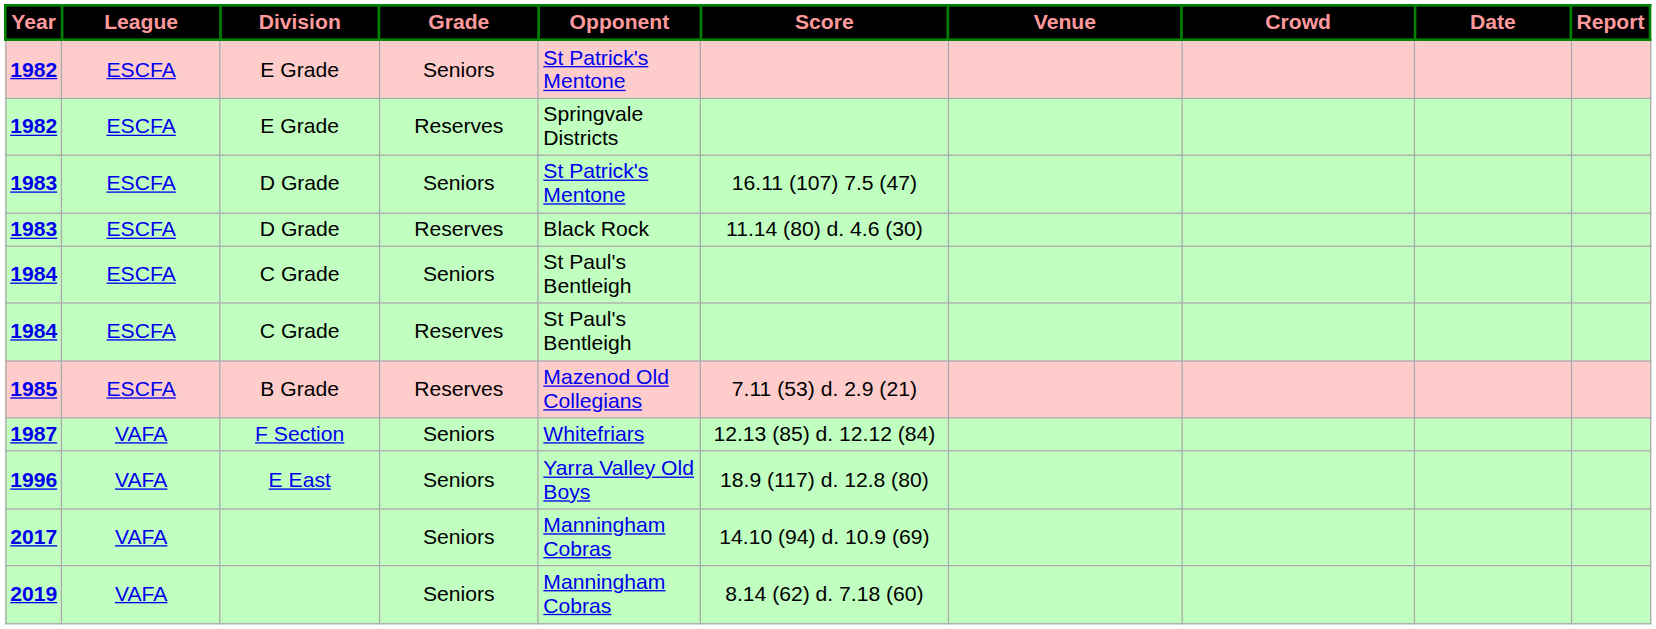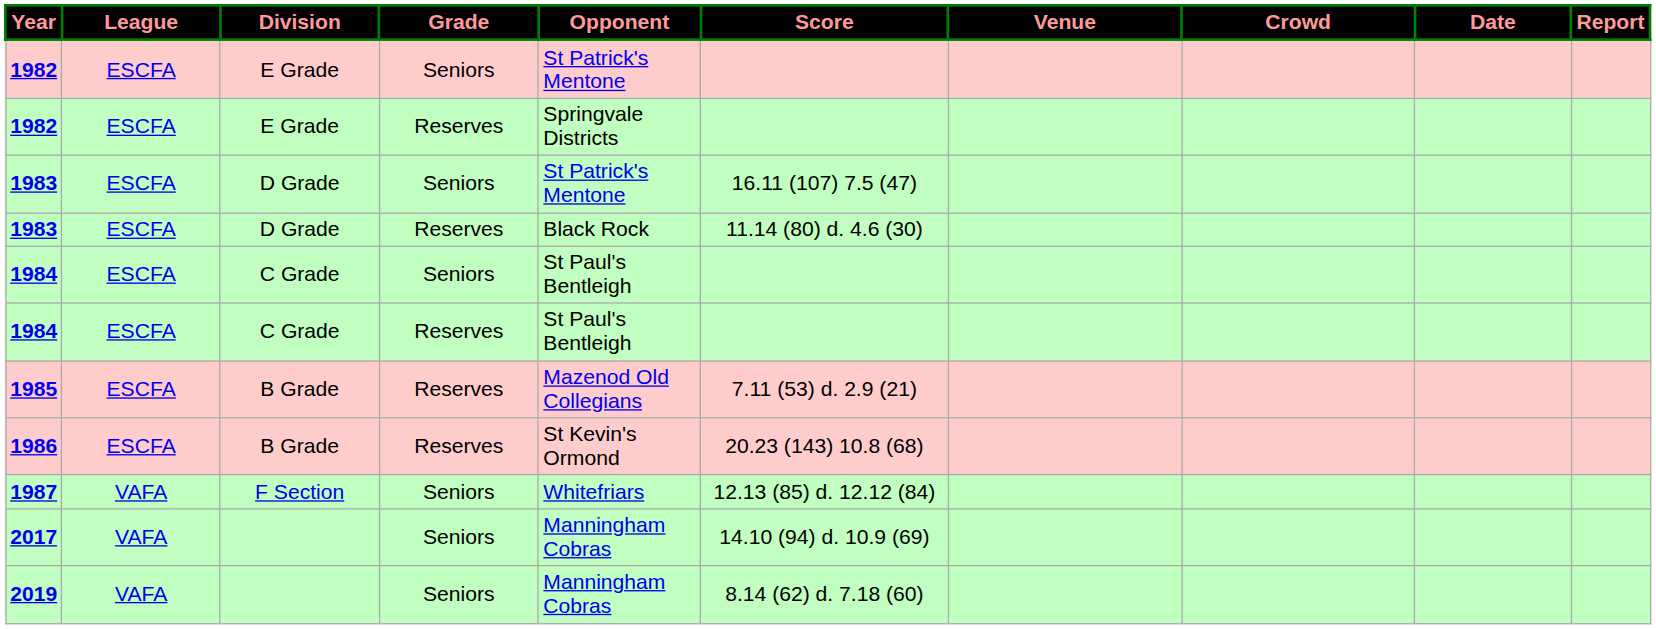+ row: (34, 446)
- row: (34, 479)
